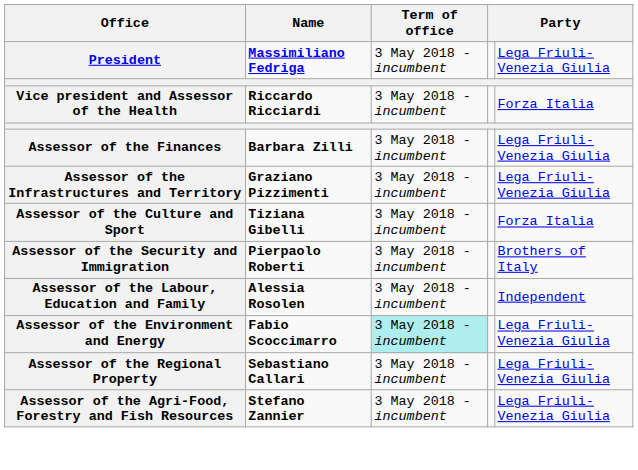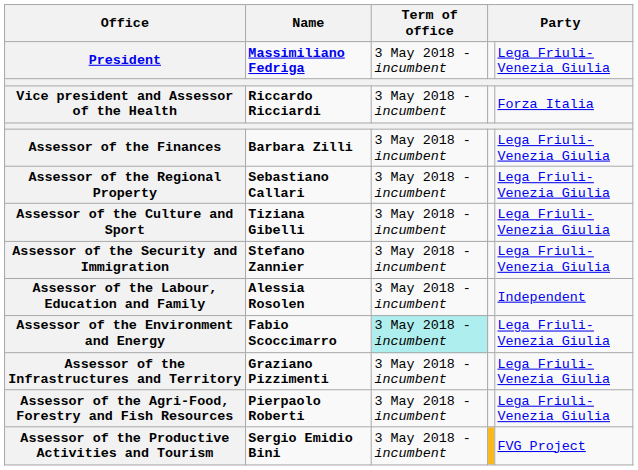rows swapped: (125, 371) <-> (125, 185)
(546, 222) Forza Italia -> (554, 222) Lega Friuli-Venezia Giulia
(285, 260) Pierpaolo Roberti -> (276, 260) Stefano Zannier
(542, 260) Brothers of Italy -> (554, 260) Lega Friuli-Venezia Giulia
(276, 409) Stefano Zannier -> (285, 409) Pierpaolo Roberti
+ row: (125, 446)
